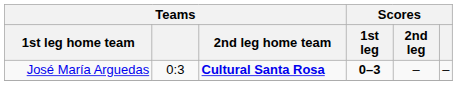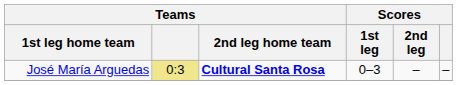(175, 70) no background -> (175, 70) khaki background
(370, 70) bold -> (370, 70) normal
